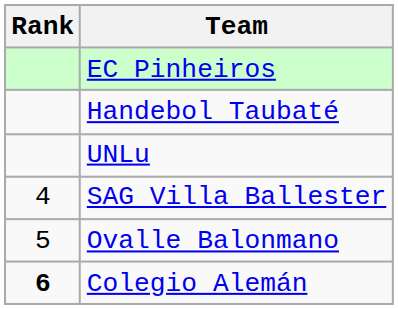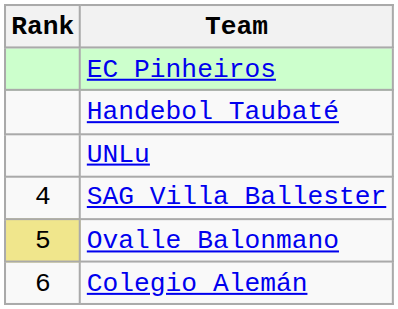(43, 240) no background -> (43, 240) khaki background
(43, 283) bold -> (43, 283) normal
